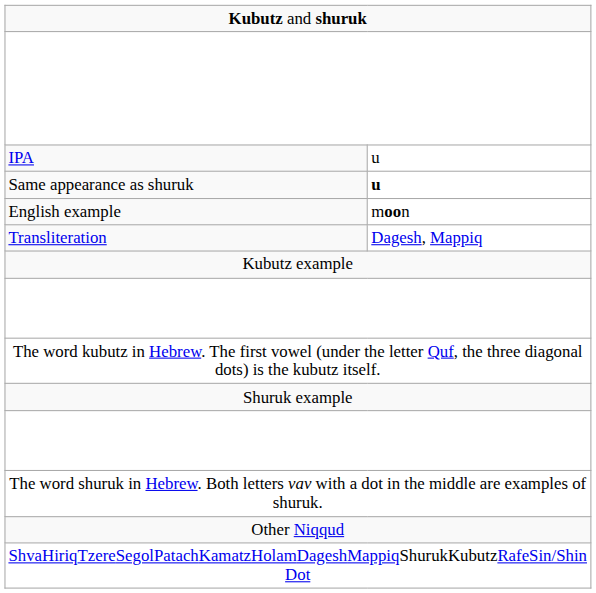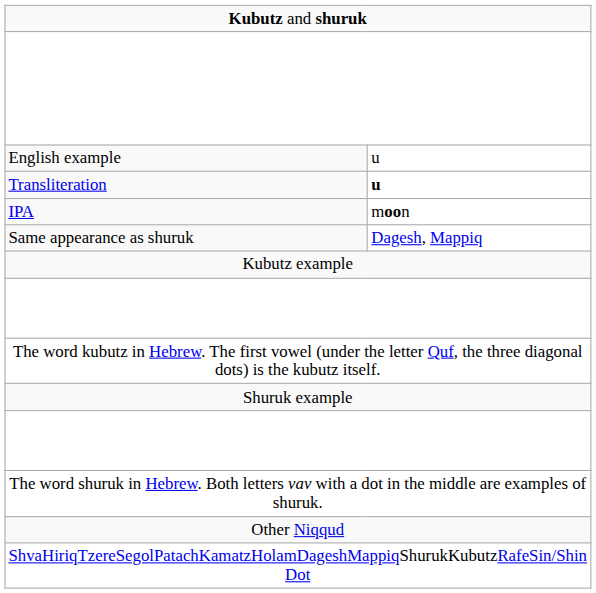(21, 158) IPA -> (65, 158) English example
(101, 184) Same appearance as shuruk -> (58, 184) Transliteration
(65, 211) English example -> (21, 211) IPA
(58, 237) Transliteration -> (101, 237) Same appearance as shuruk
